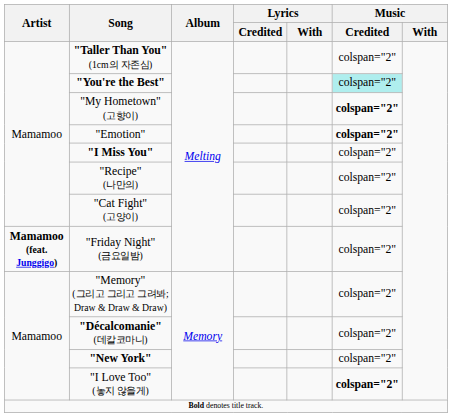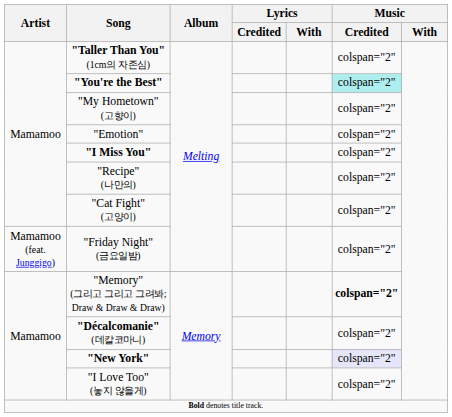(367, 108) bold -> (367, 108) normal
(367, 134) bold -> (367, 134) normal
(37, 249) bold -> (35, 249) normal
(367, 294) normal -> (367, 294) bold
(367, 358) no background -> (367, 358) lavender background
(367, 384) bold -> (367, 384) normal
